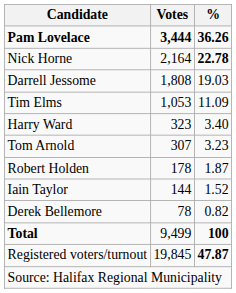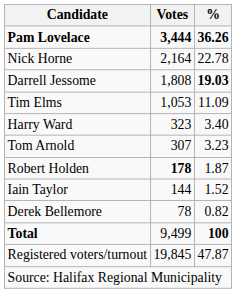(213, 59) bold -> (213, 59) normal
(213, 80) normal -> (213, 80) bold
(181, 168) normal -> (181, 168) bold
(213, 255) bold -> (213, 255) normal
